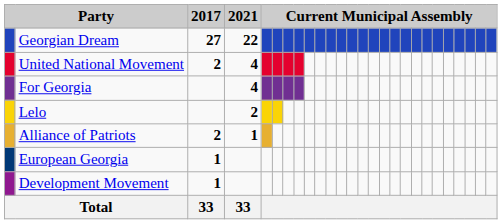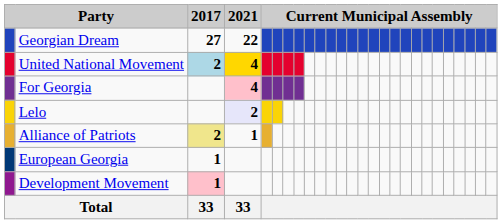(217, 64) no background -> (217, 64) lightblue background
(254, 64) no background -> (254, 64) gold background
(254, 87) no background -> (254, 87) pink background
(254, 111) no background -> (254, 111) lavender background
(217, 135) no background -> (217, 135) khaki background
(217, 183) no background -> (217, 183) pink background
